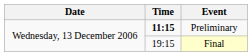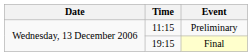(163, 28) bold -> (163, 28) normal
